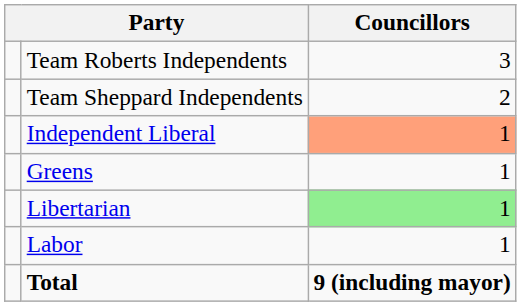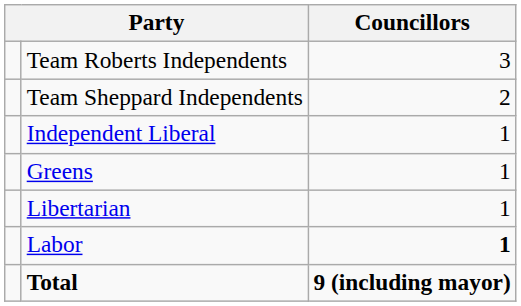(505, 134) lightsalmon background -> (505, 134) no background
(505, 208) lightgreen background -> (505, 208) no background
(505, 245) normal -> (505, 245) bold
